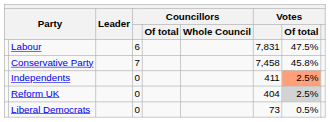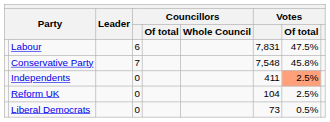(268, 63) 7,458 -> (268, 63) 7,548
(272, 94) 404 -> (272, 94) 104
(307, 94) lightgrey background -> (307, 94) no background
